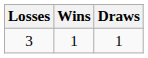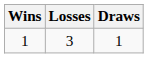columns swapped: (74, 16) <-> (29, 16)
